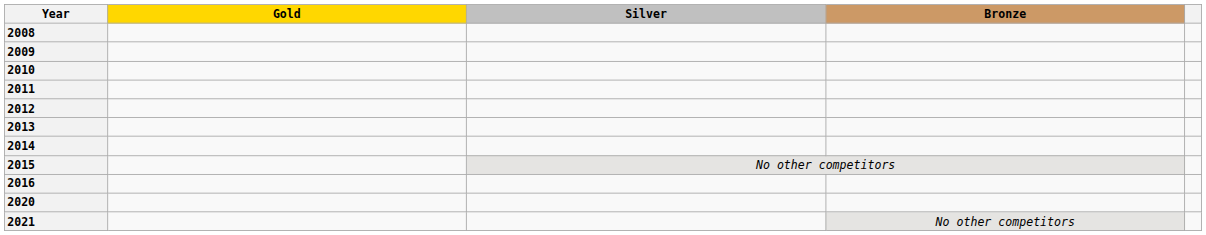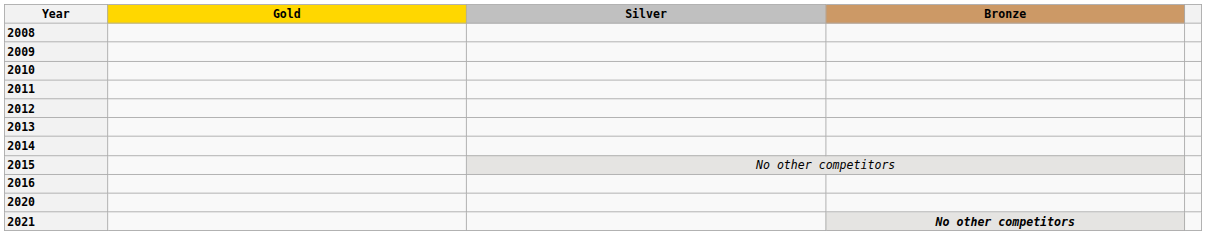(1005, 221) normal -> (1005, 221) bold
